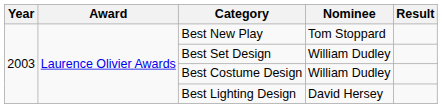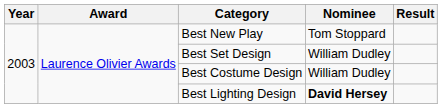(345, 93) normal -> (348, 93) bold
